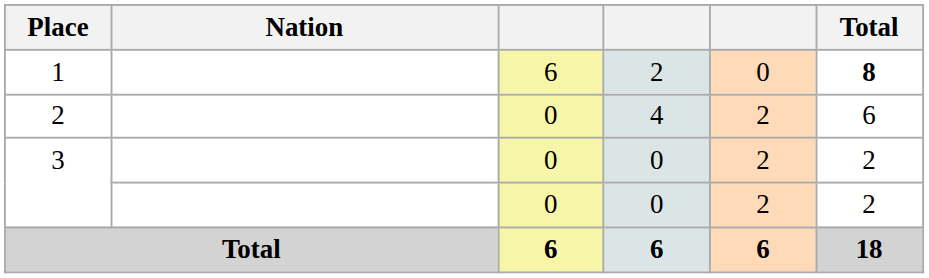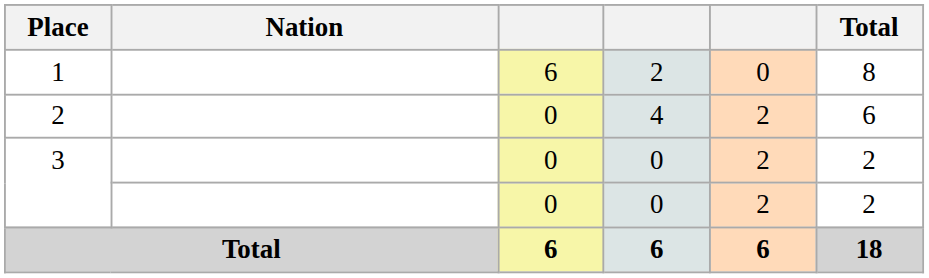(869, 71) bold -> (869, 71) normal
